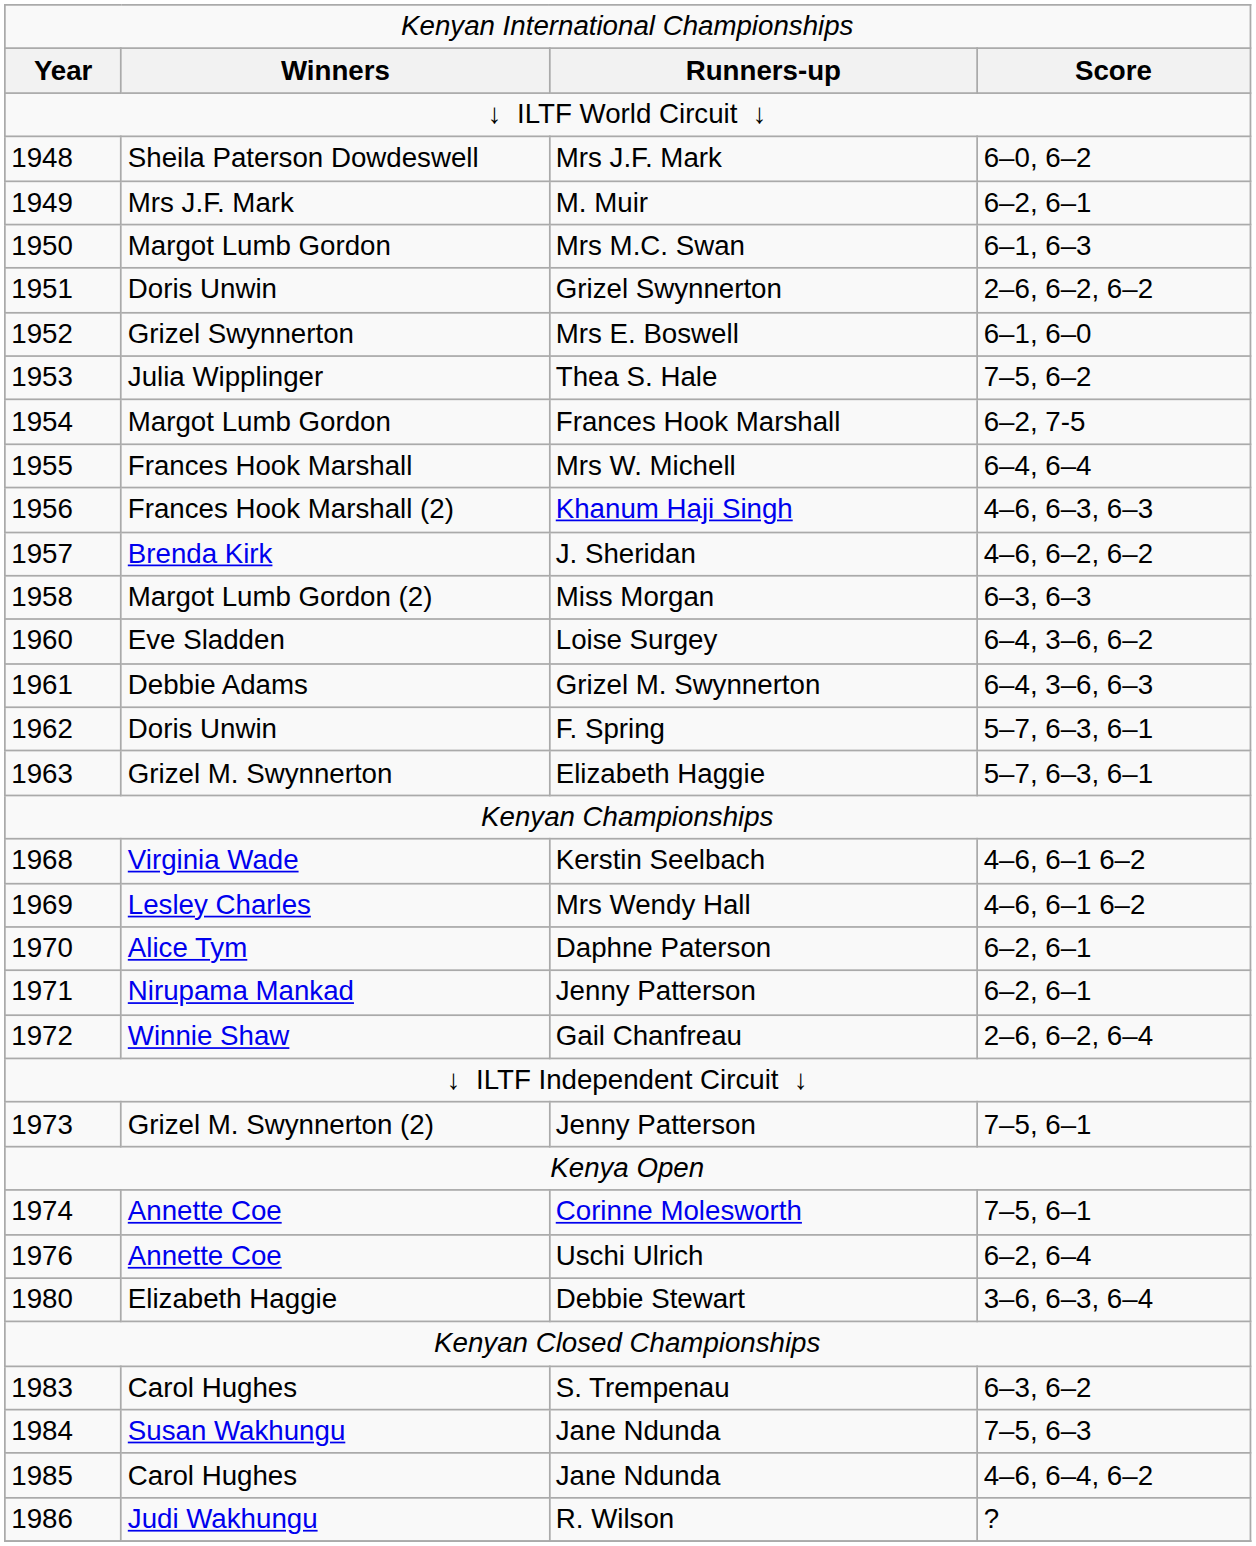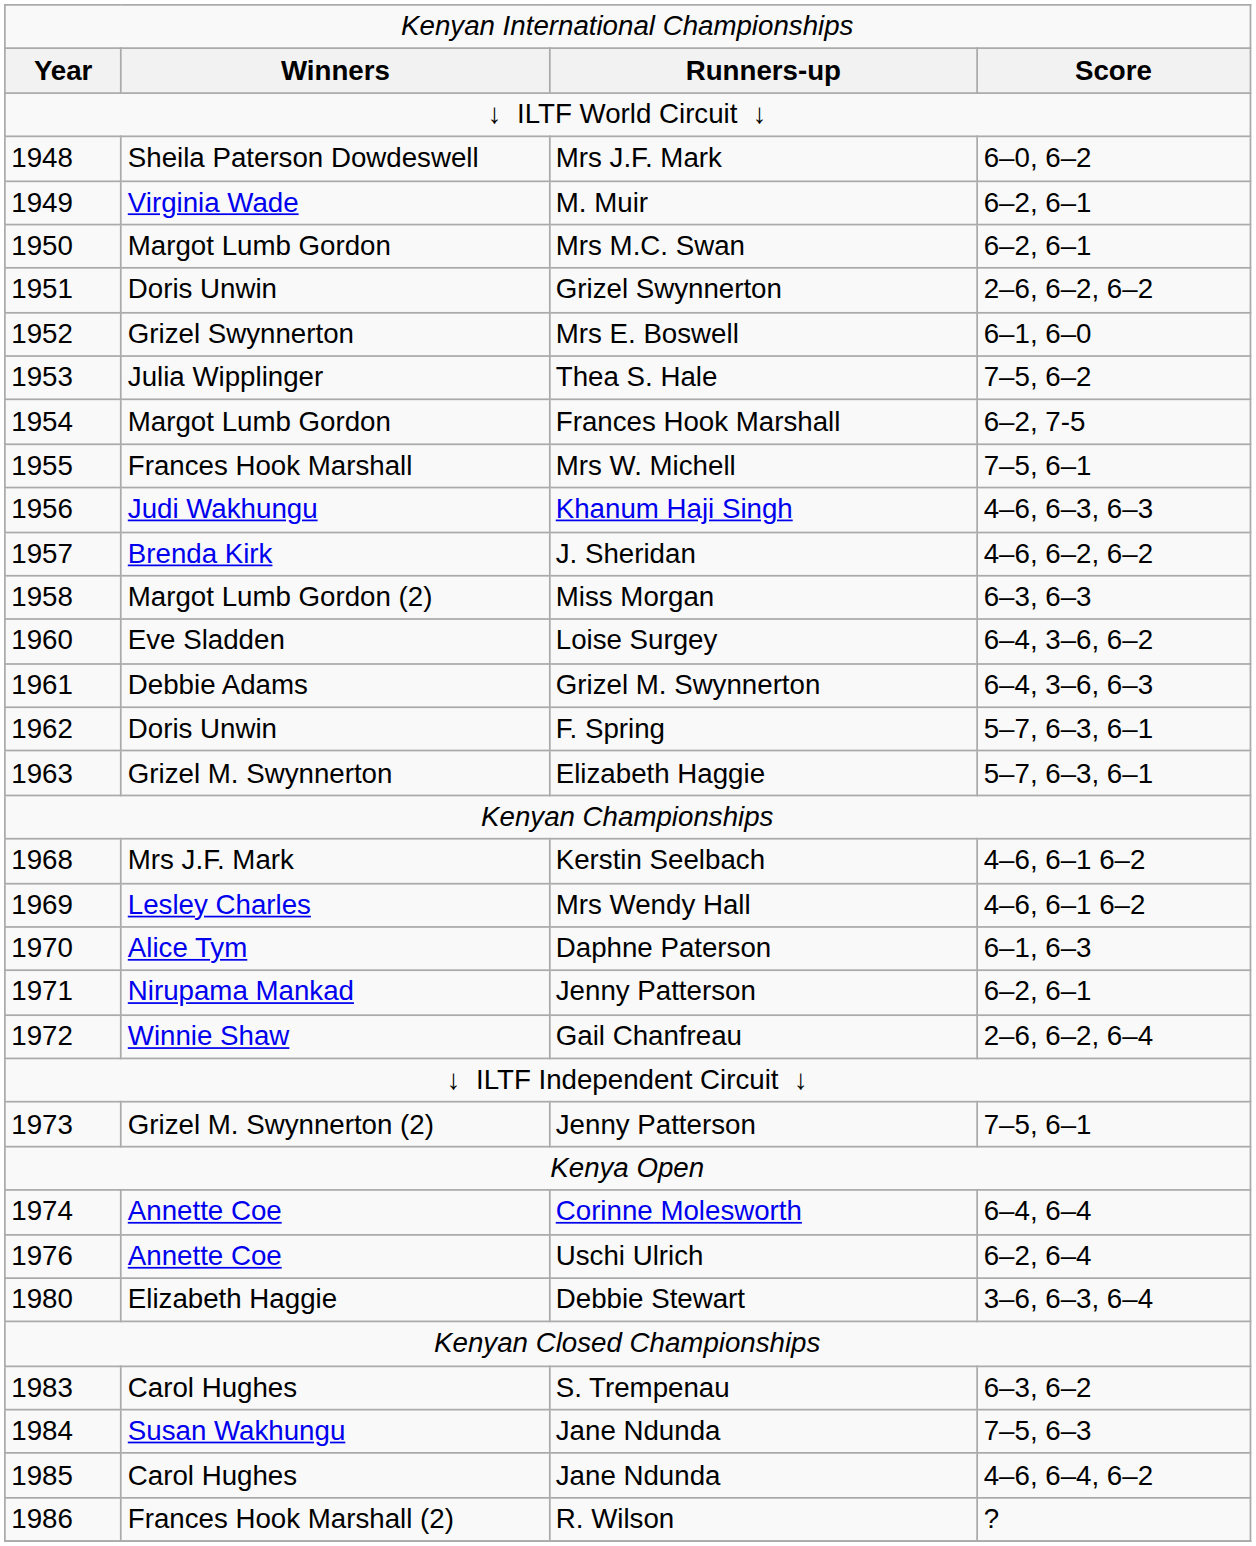(211, 202) Mrs J.F. Mark -> (213, 202) Virginia Wade
(1038, 245) 6–1, 6–3 -> (1038, 245) 6–2, 6–1
(1038, 465) 6–4, 6–4 -> (1038, 465) 7–5, 6–1
(291, 509) Frances Hook Marshall (2) -> (223, 509) Judi Wakhungu
(213, 860) Virginia Wade -> (211, 860) Mrs J.F. Mark
(1038, 948) 6–2, 6–1 -> (1038, 948) 6–1, 6–3
(1038, 1211) 7–5, 6–1 -> (1038, 1211) 6–4, 6–4
(223, 1519) Judi Wakhungu -> (291, 1519) Frances Hook Marshall (2)
